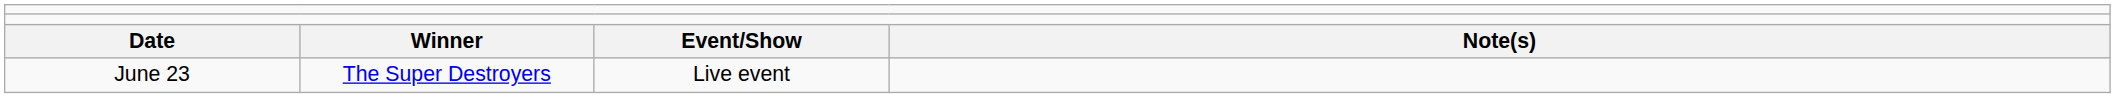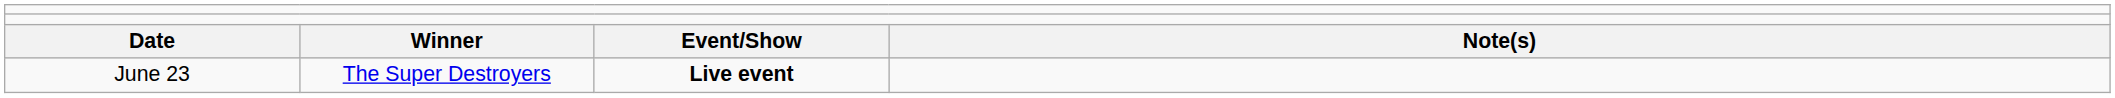(742, 74) normal -> (742, 74) bold
